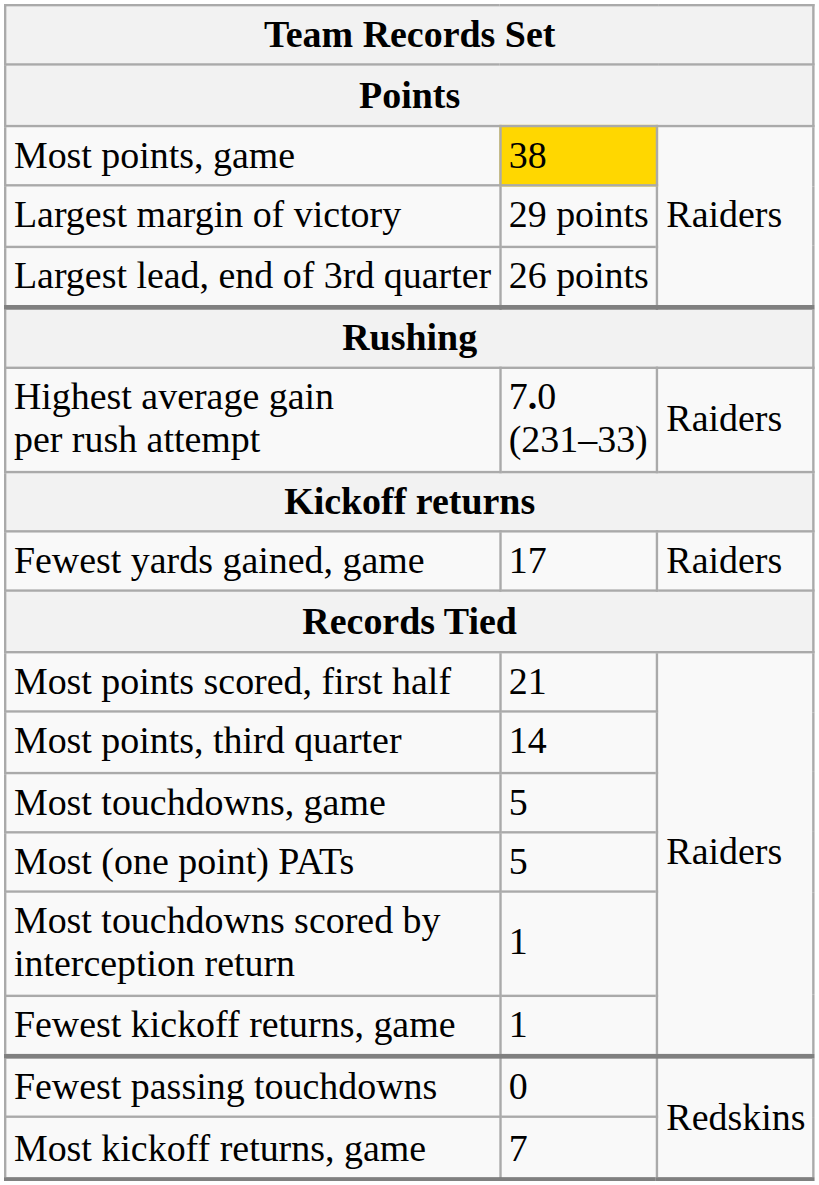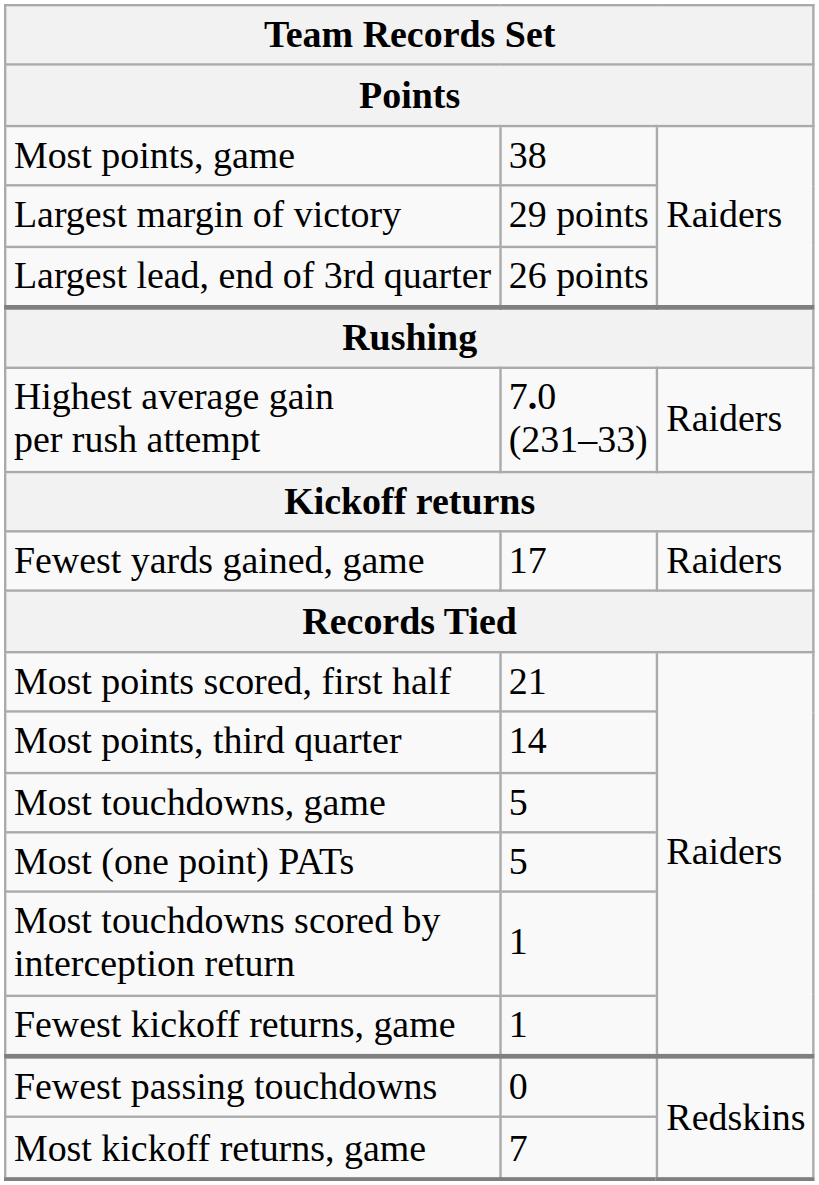(528, 154) gold background -> (528, 154) no background
